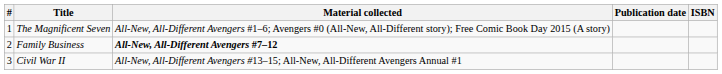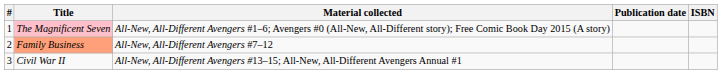(63, 28) no background -> (63, 28) pink background
(50, 45) no background -> (50, 45) lightsalmon background
(196, 45) bold -> (194, 45) normal
